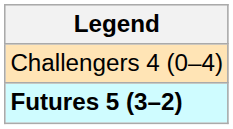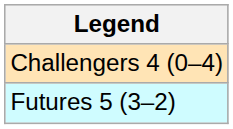(96, 102) bold -> (93, 102) normal
